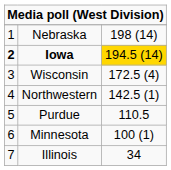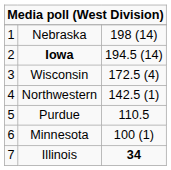(11, 55) bold -> (11, 55) normal
(134, 55) gold background -> (134, 55) no background
(134, 155) normal -> (134, 155) bold
